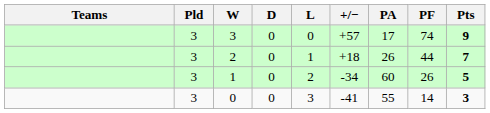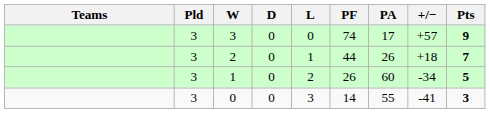columns swapped: (427, 14) <-> (349, 14)
